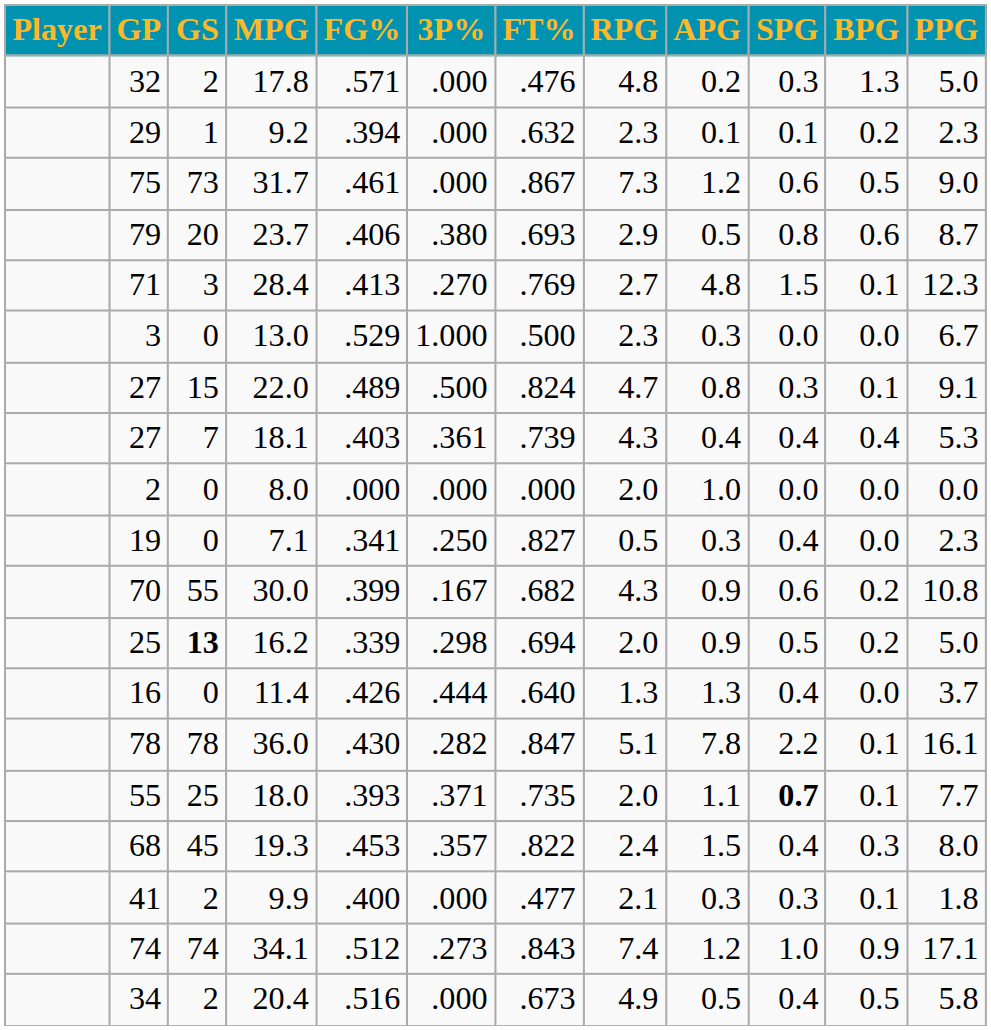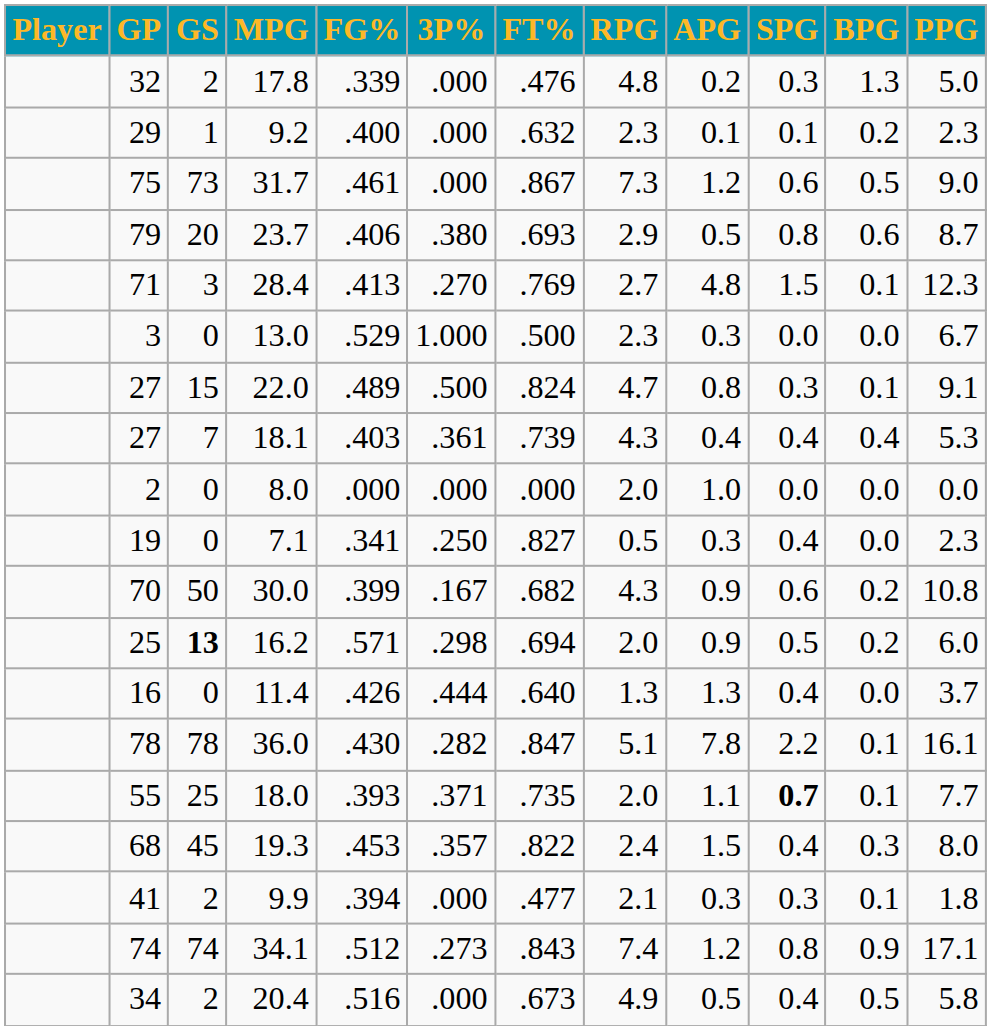(372, 81) .571 -> (372, 81) .339
(372, 132) .394 -> (372, 132) .400
(203, 591) 55 -> (203, 591) 50
(372, 642) .339 -> (372, 642) .571
(958, 642) 5.0 -> (958, 642) 6.0
(372, 897) .400 -> (372, 897) .394
(798, 948) 1.0 -> (798, 948) 0.8
